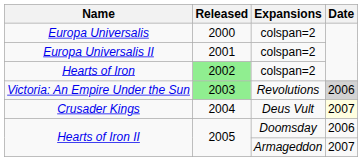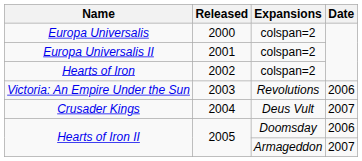(222, 71) lightgreen background -> (222, 71) no background
(222, 90) lightgreen background -> (222, 90) no background
(341, 90) lightgrey background -> (341, 90) no background
(341, 109) lightyellow background -> (341, 109) no background
